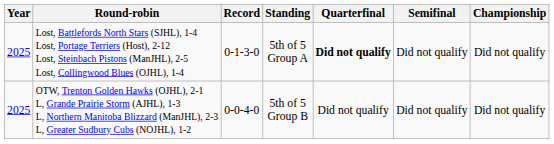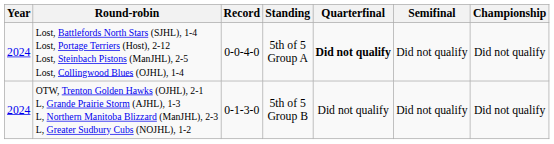(19, 51) 2025 -> (19, 51) 2024
(242, 51) 0-1-3-0 -> (242, 51) 0-0-4-0
(19, 109) 2025 -> (19, 109) 2024
(242, 109) 0-0-4-0 -> (242, 109) 0-1-3-0
